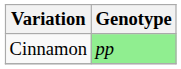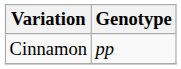(105, 48) lightgreen background -> (105, 48) no background
